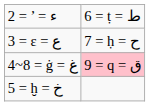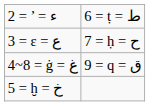(113, 64) pink background -> (113, 64) no background
